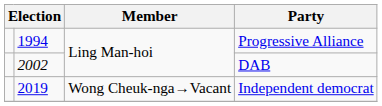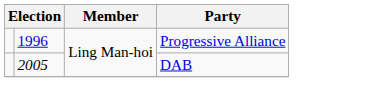(33, 40) 1994 -> (33, 40) 1996
(33, 64) 2002 -> (33, 64) 2005
- row: (306, 88)
